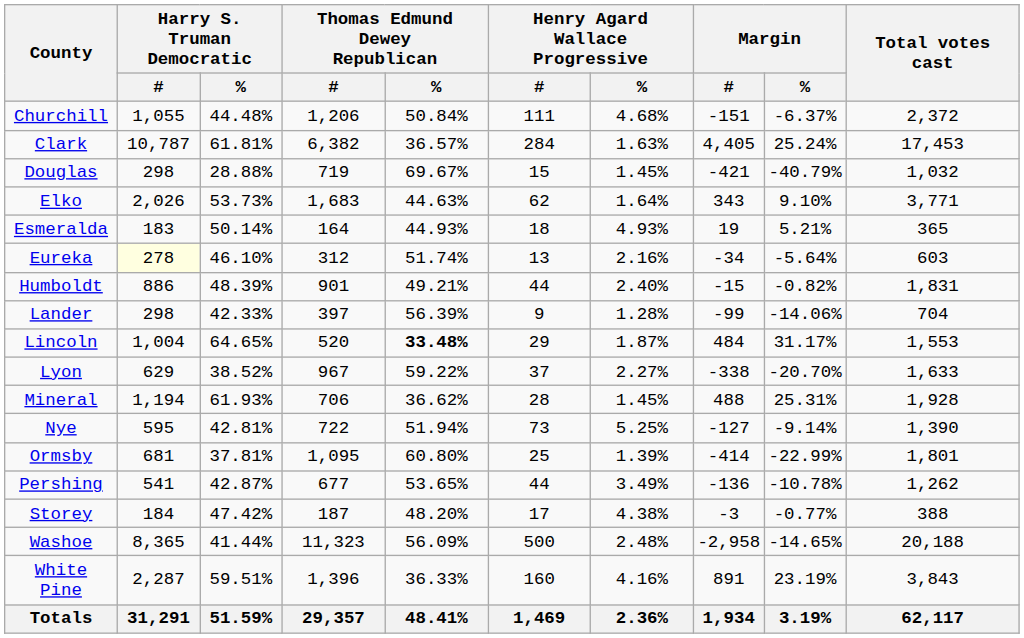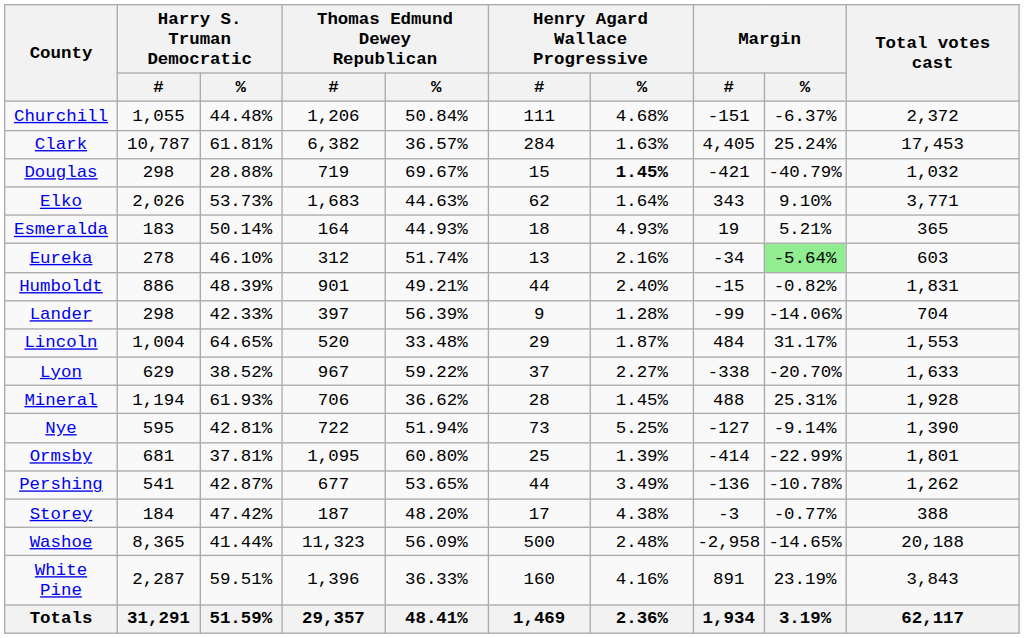(642, 173) normal -> (642, 173) bold
(158, 258) lightyellow background -> (158, 258) no background
(805, 258) no background -> (805, 258) lightgreen background
(436, 343) bold -> (436, 343) normal
